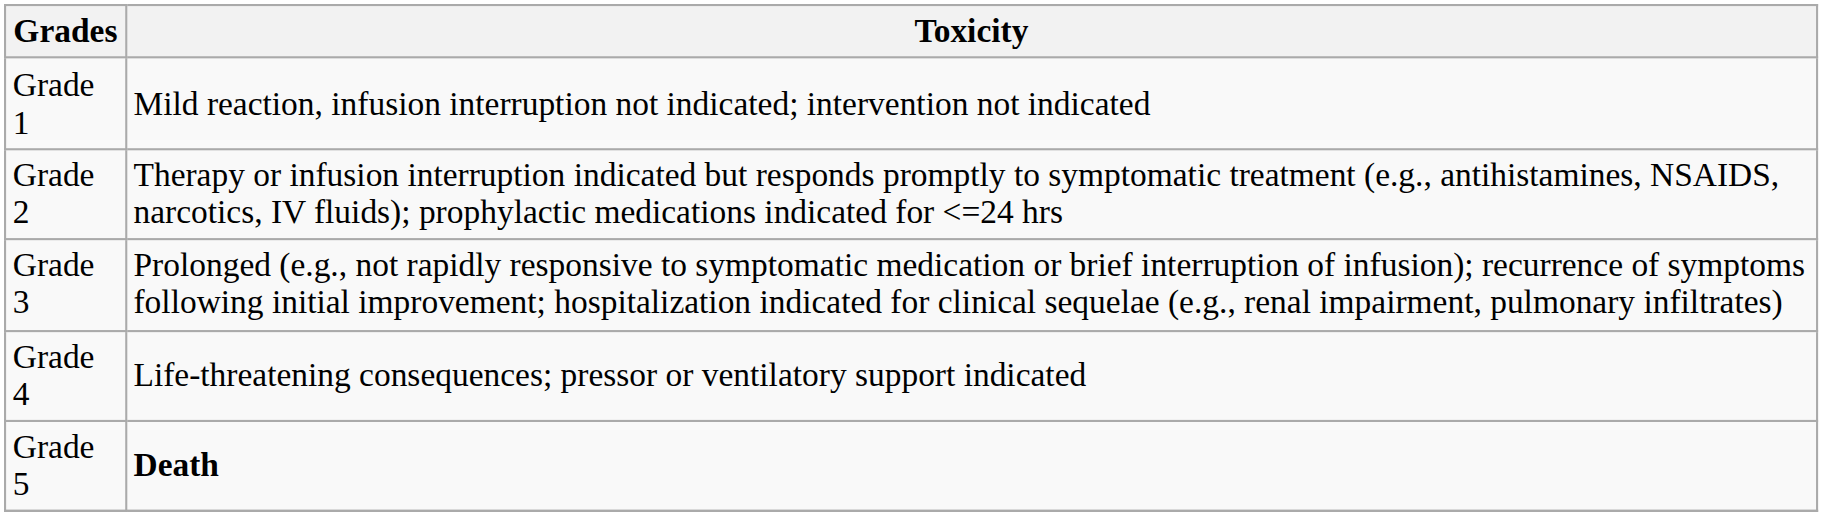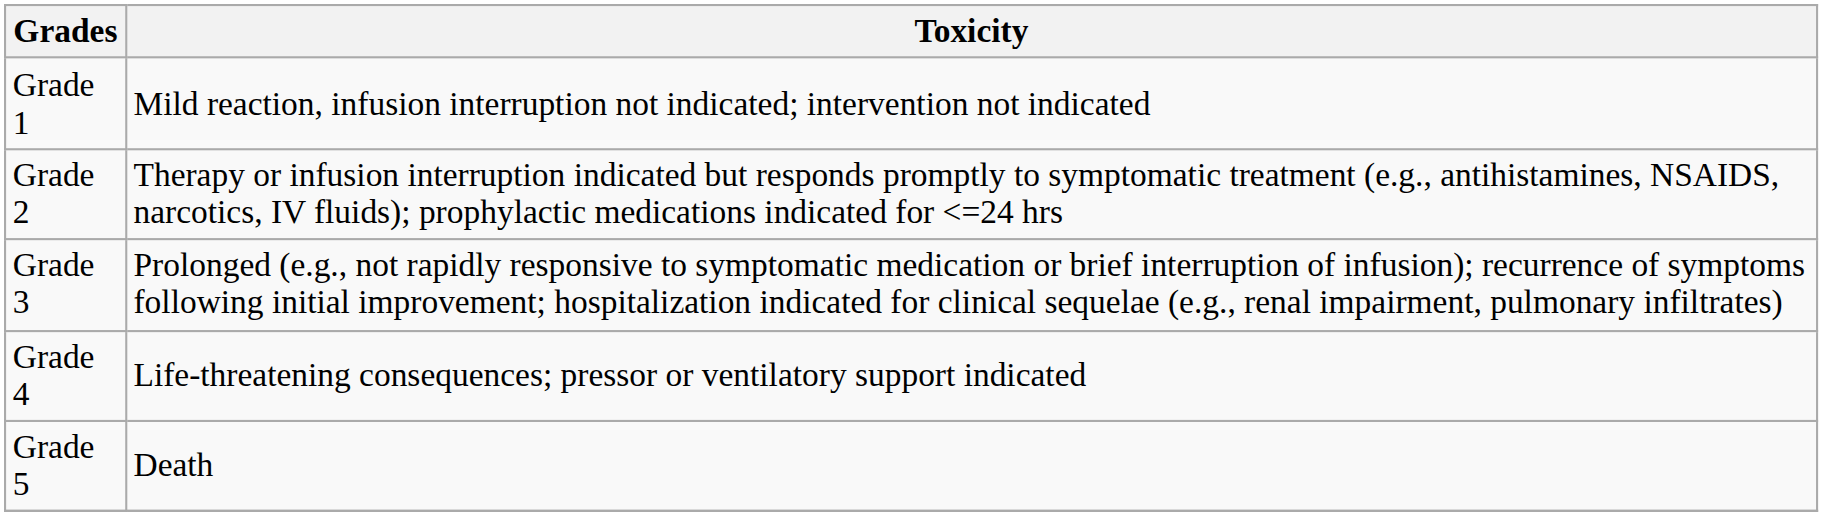(176, 465) bold -> (173, 465) normal
